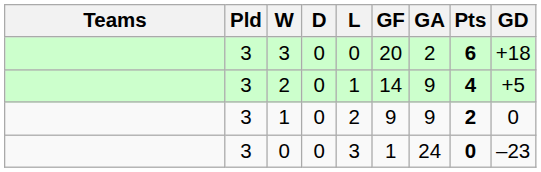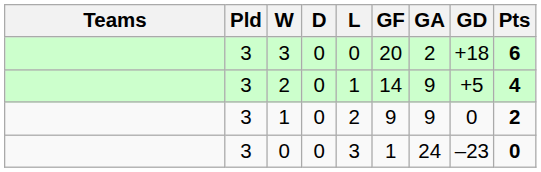columns swapped: (513, 20) <-> (470, 20)
